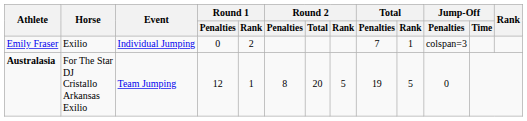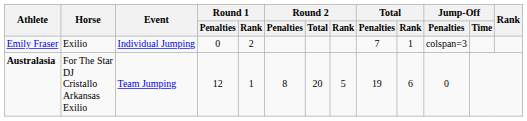(410, 84) 5 -> (410, 84) 6
